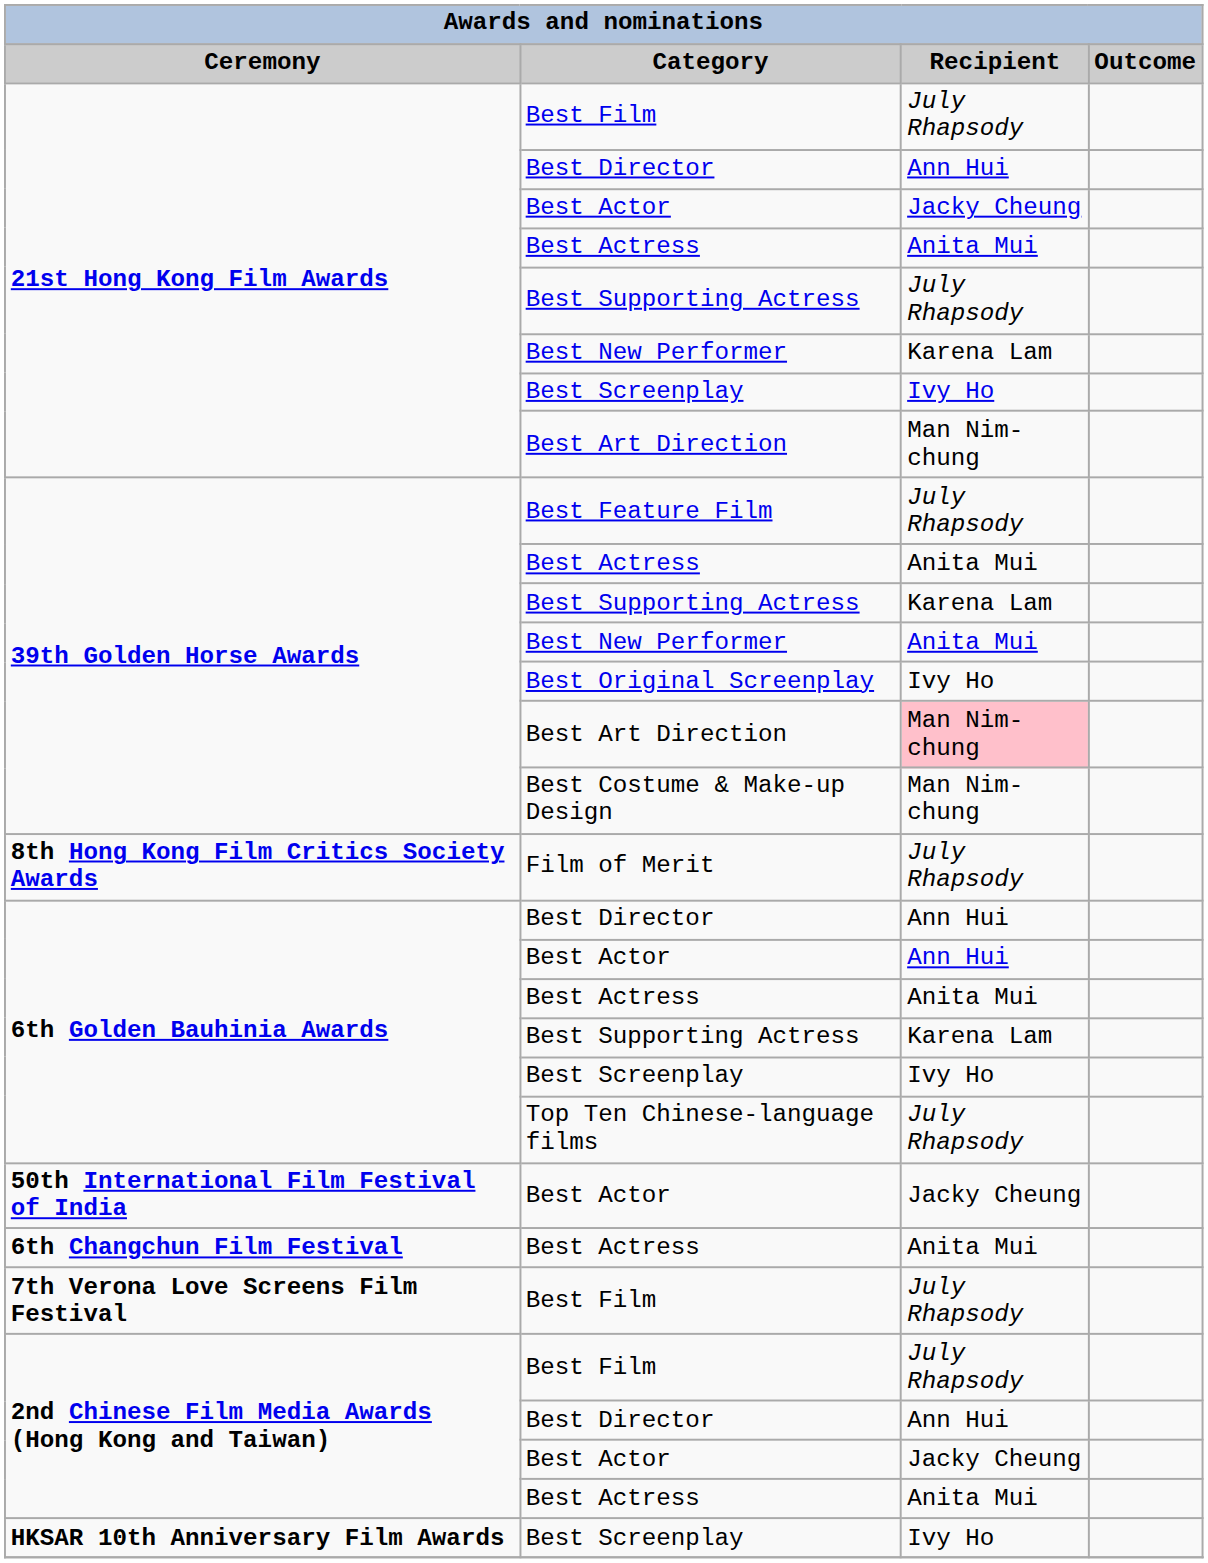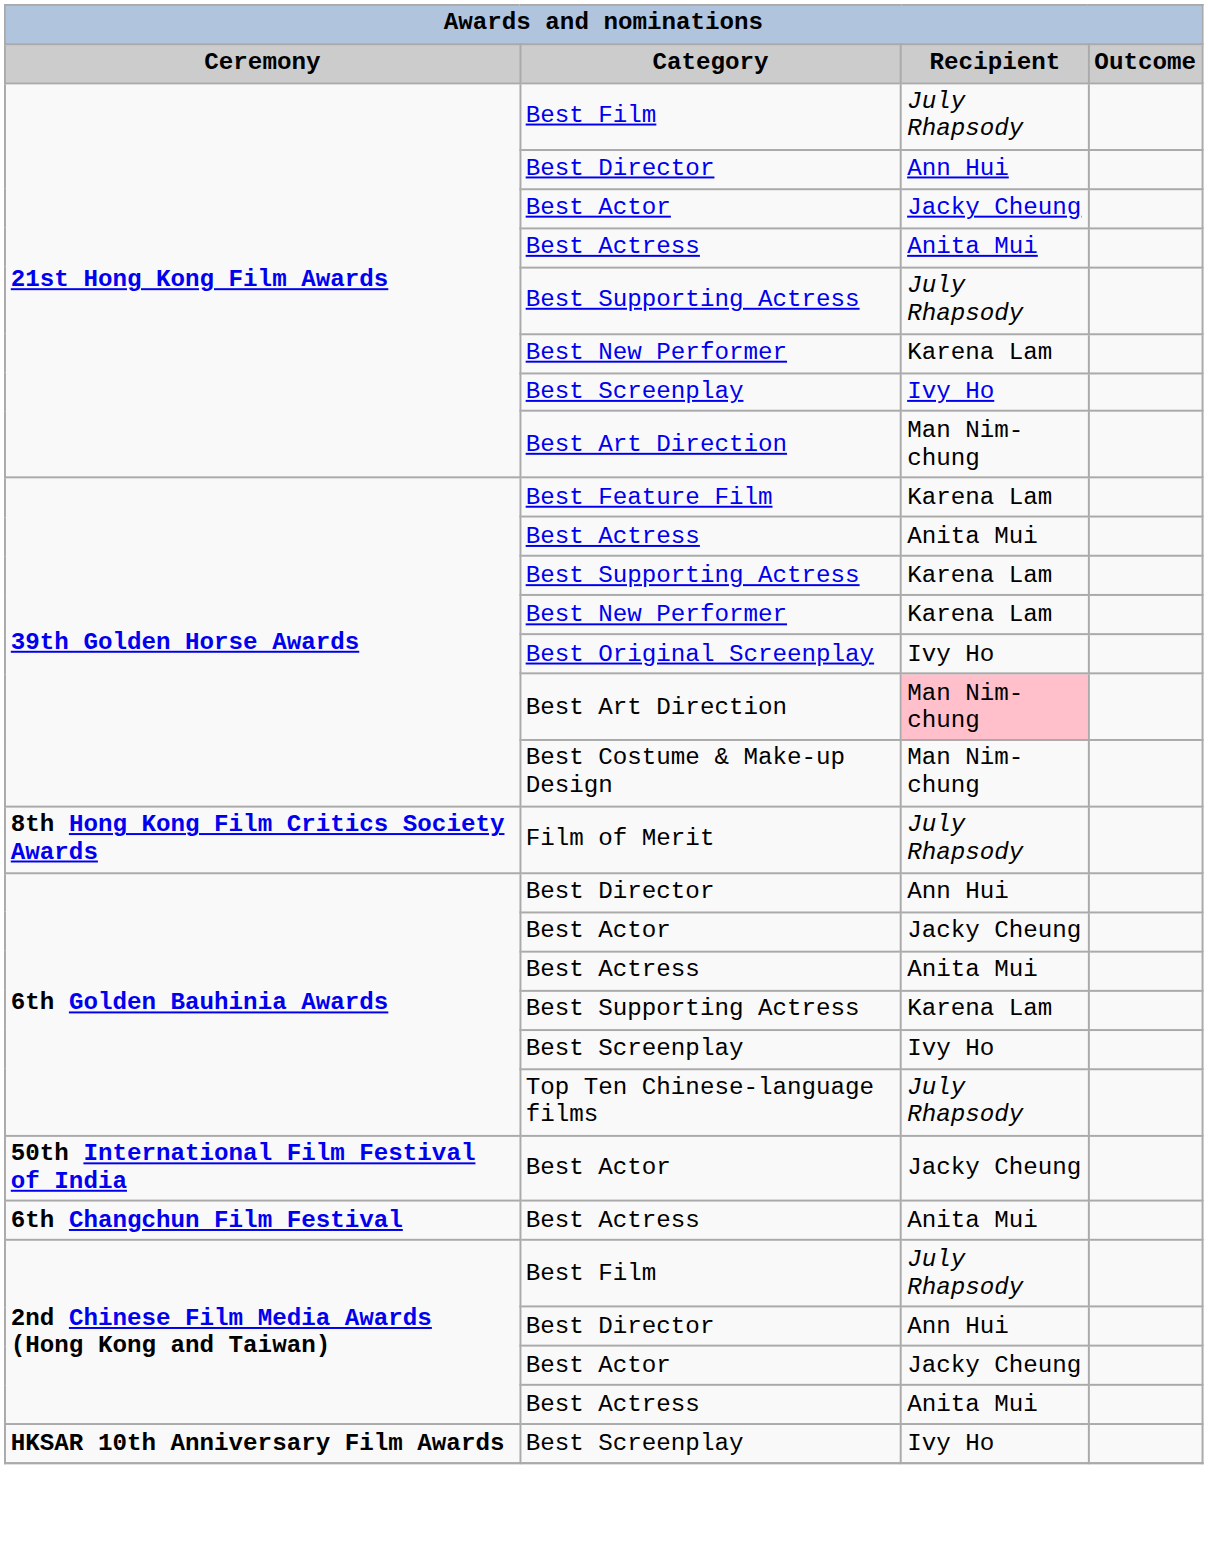(965, 512) July Rhapsody -> (980, 498) Karena Lam
(972, 643) Anita Mui -> (980, 615) Karena Lam
(958, 959) Ann Hui -> (994, 932) Jacky Cheung
- row: (214, 1302)
